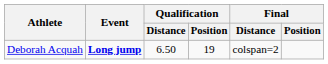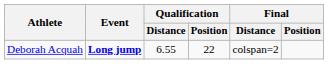(166, 50) 6.50 -> (166, 50) 6.55
(209, 50) 19 -> (209, 50) 22
